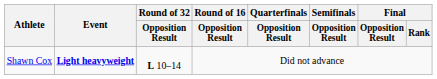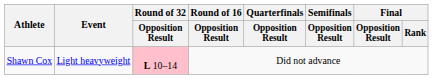(95, 61) bold -> (93, 61) normal
(164, 66) no background -> (160, 66) pink background
